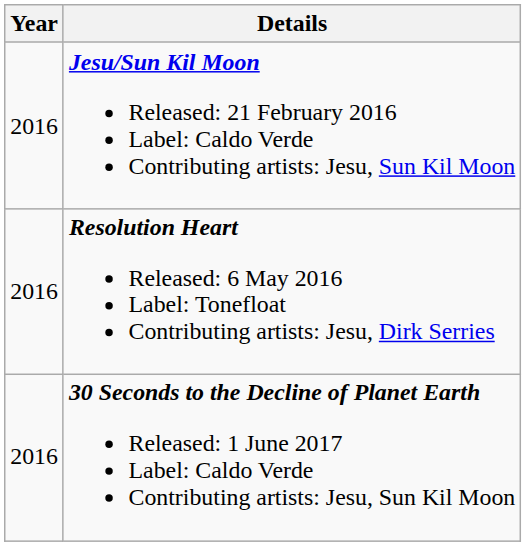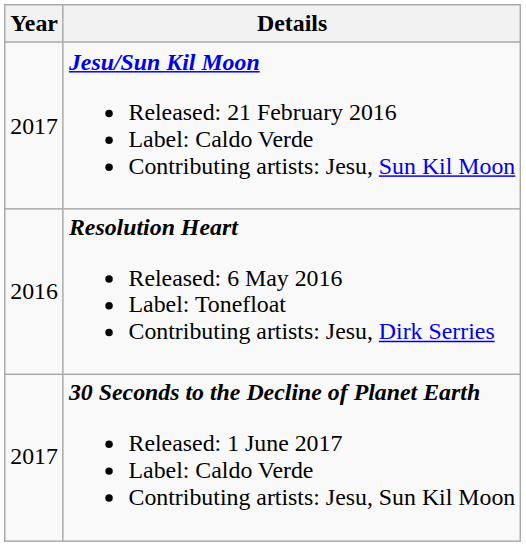(34, 125) 2016 -> (34, 125) 2017
(34, 457) 2016 -> (34, 457) 2017
